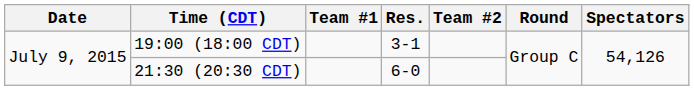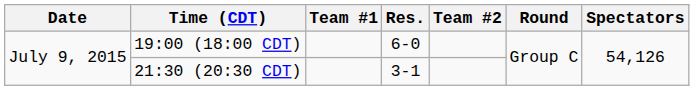(405, 45) 3-1 -> (405, 45) 6-0
(405, 71) 6-0 -> (405, 71) 3-1
